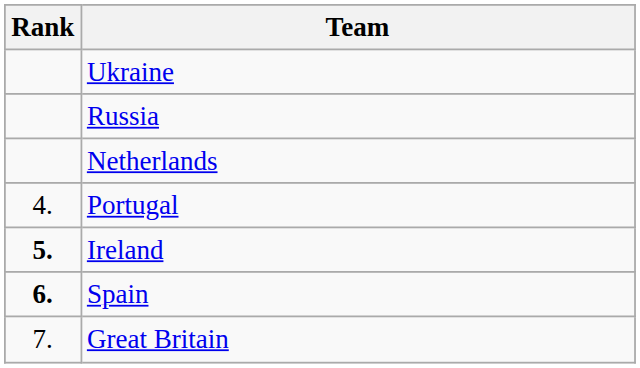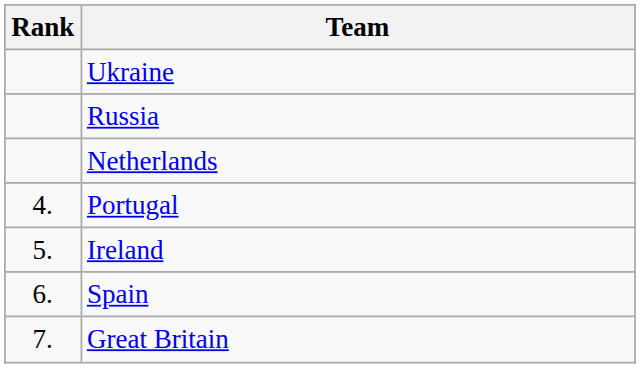(43, 250) bold -> (43, 250) normal
(43, 294) bold -> (43, 294) normal
